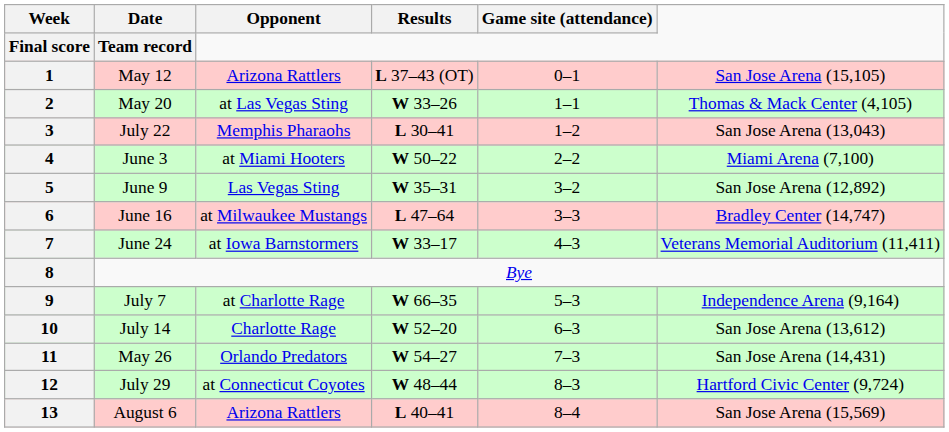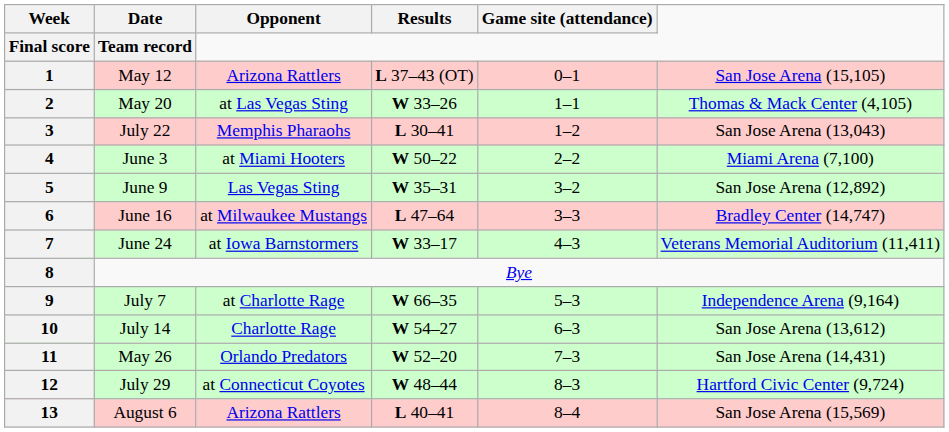(424, 328) W 52–20 -> (424, 328) W 54–27
(424, 356) W 54–27 -> (424, 356) W 52–20
